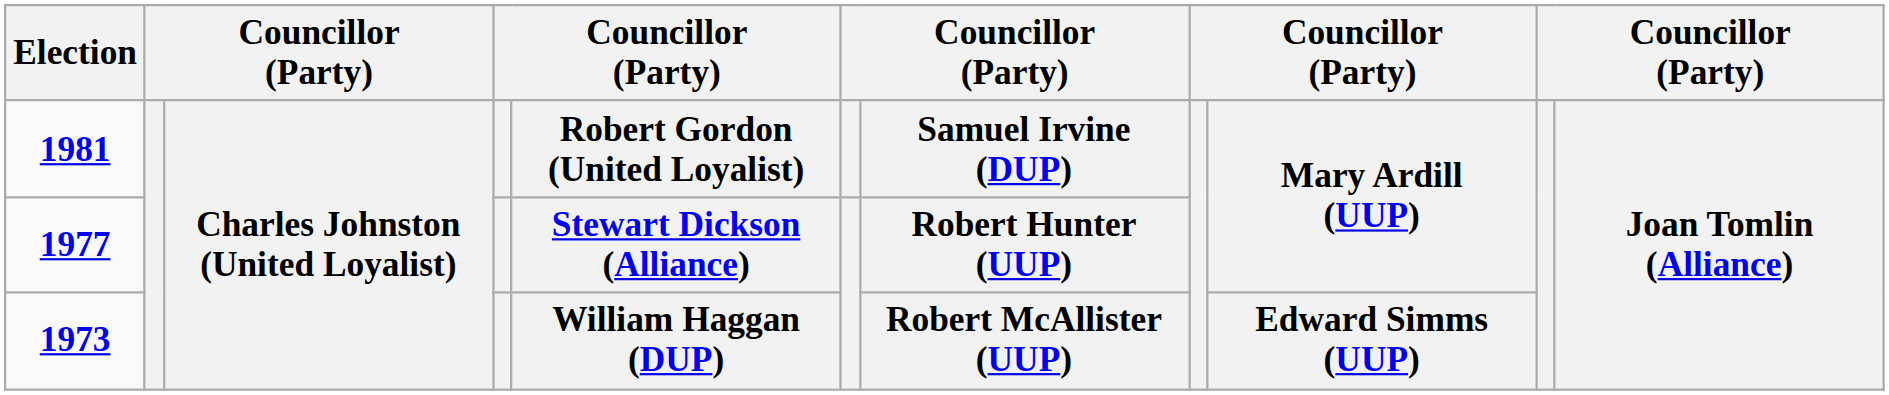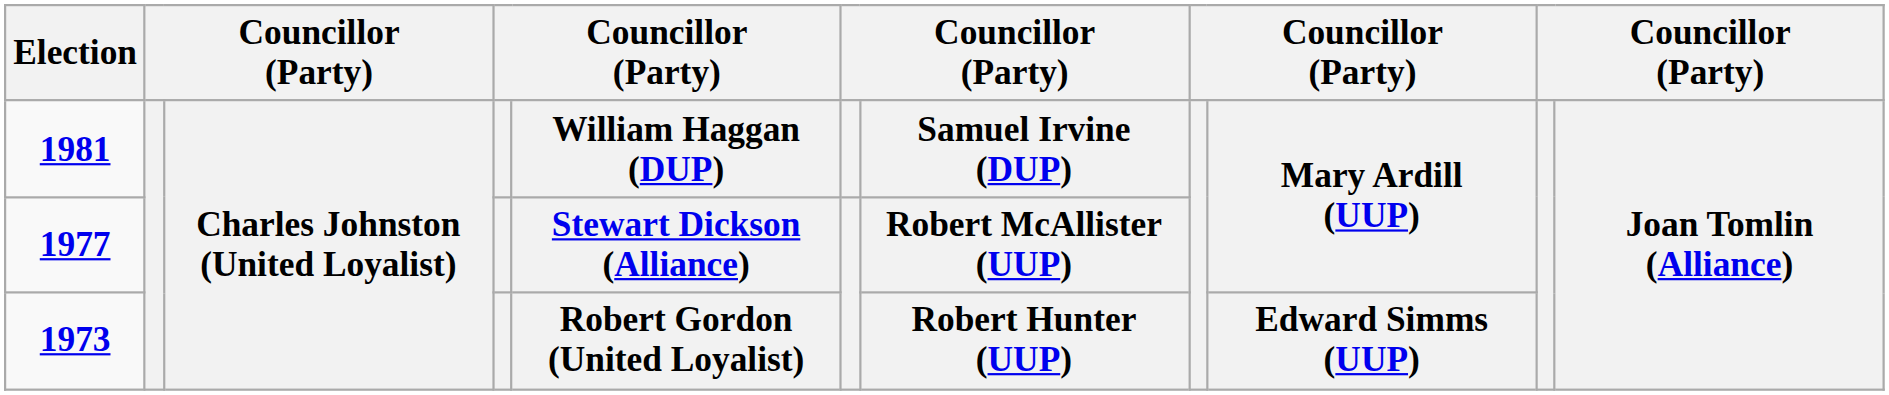(676, 148) Robert Gordon (United Loyalist) -> (676, 148) William Haggan (DUP)
(1024, 244) Robert Hunter (UUP) -> (1024, 244) Robert McAllister (UUP)
(676, 340) William Haggan (DUP) -> (676, 340) Robert Gordon (United Loyalist)
(1024, 340) Robert McAllister (UUP) -> (1024, 340) Robert Hunter (UUP)
